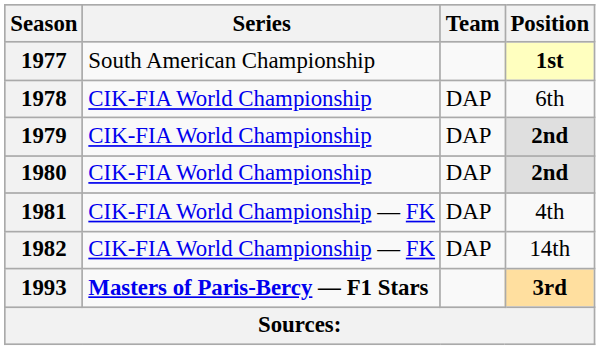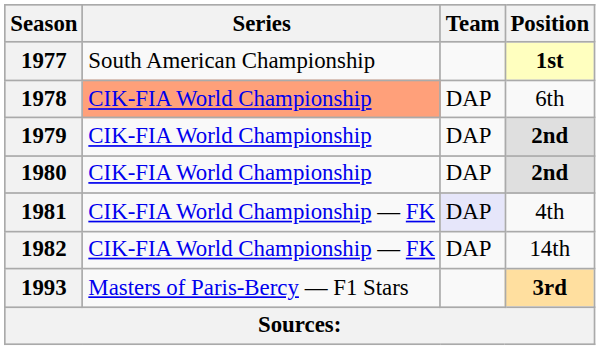(230, 98) no background -> (230, 98) lightsalmon background
(469, 211) no background -> (469, 211) lavender background
(258, 286) bold -> (249, 286) normal
